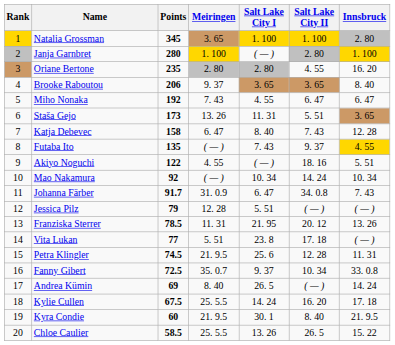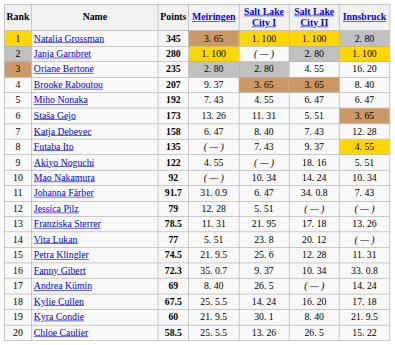(173, 85) 206 -> (173, 85) 207
(314, 224) 20. 12 -> (314, 224) 17. 18
(314, 239) 17. 18 -> (314, 239) 20. 12
(173, 270) 72.5 -> (173, 270) 72.3
